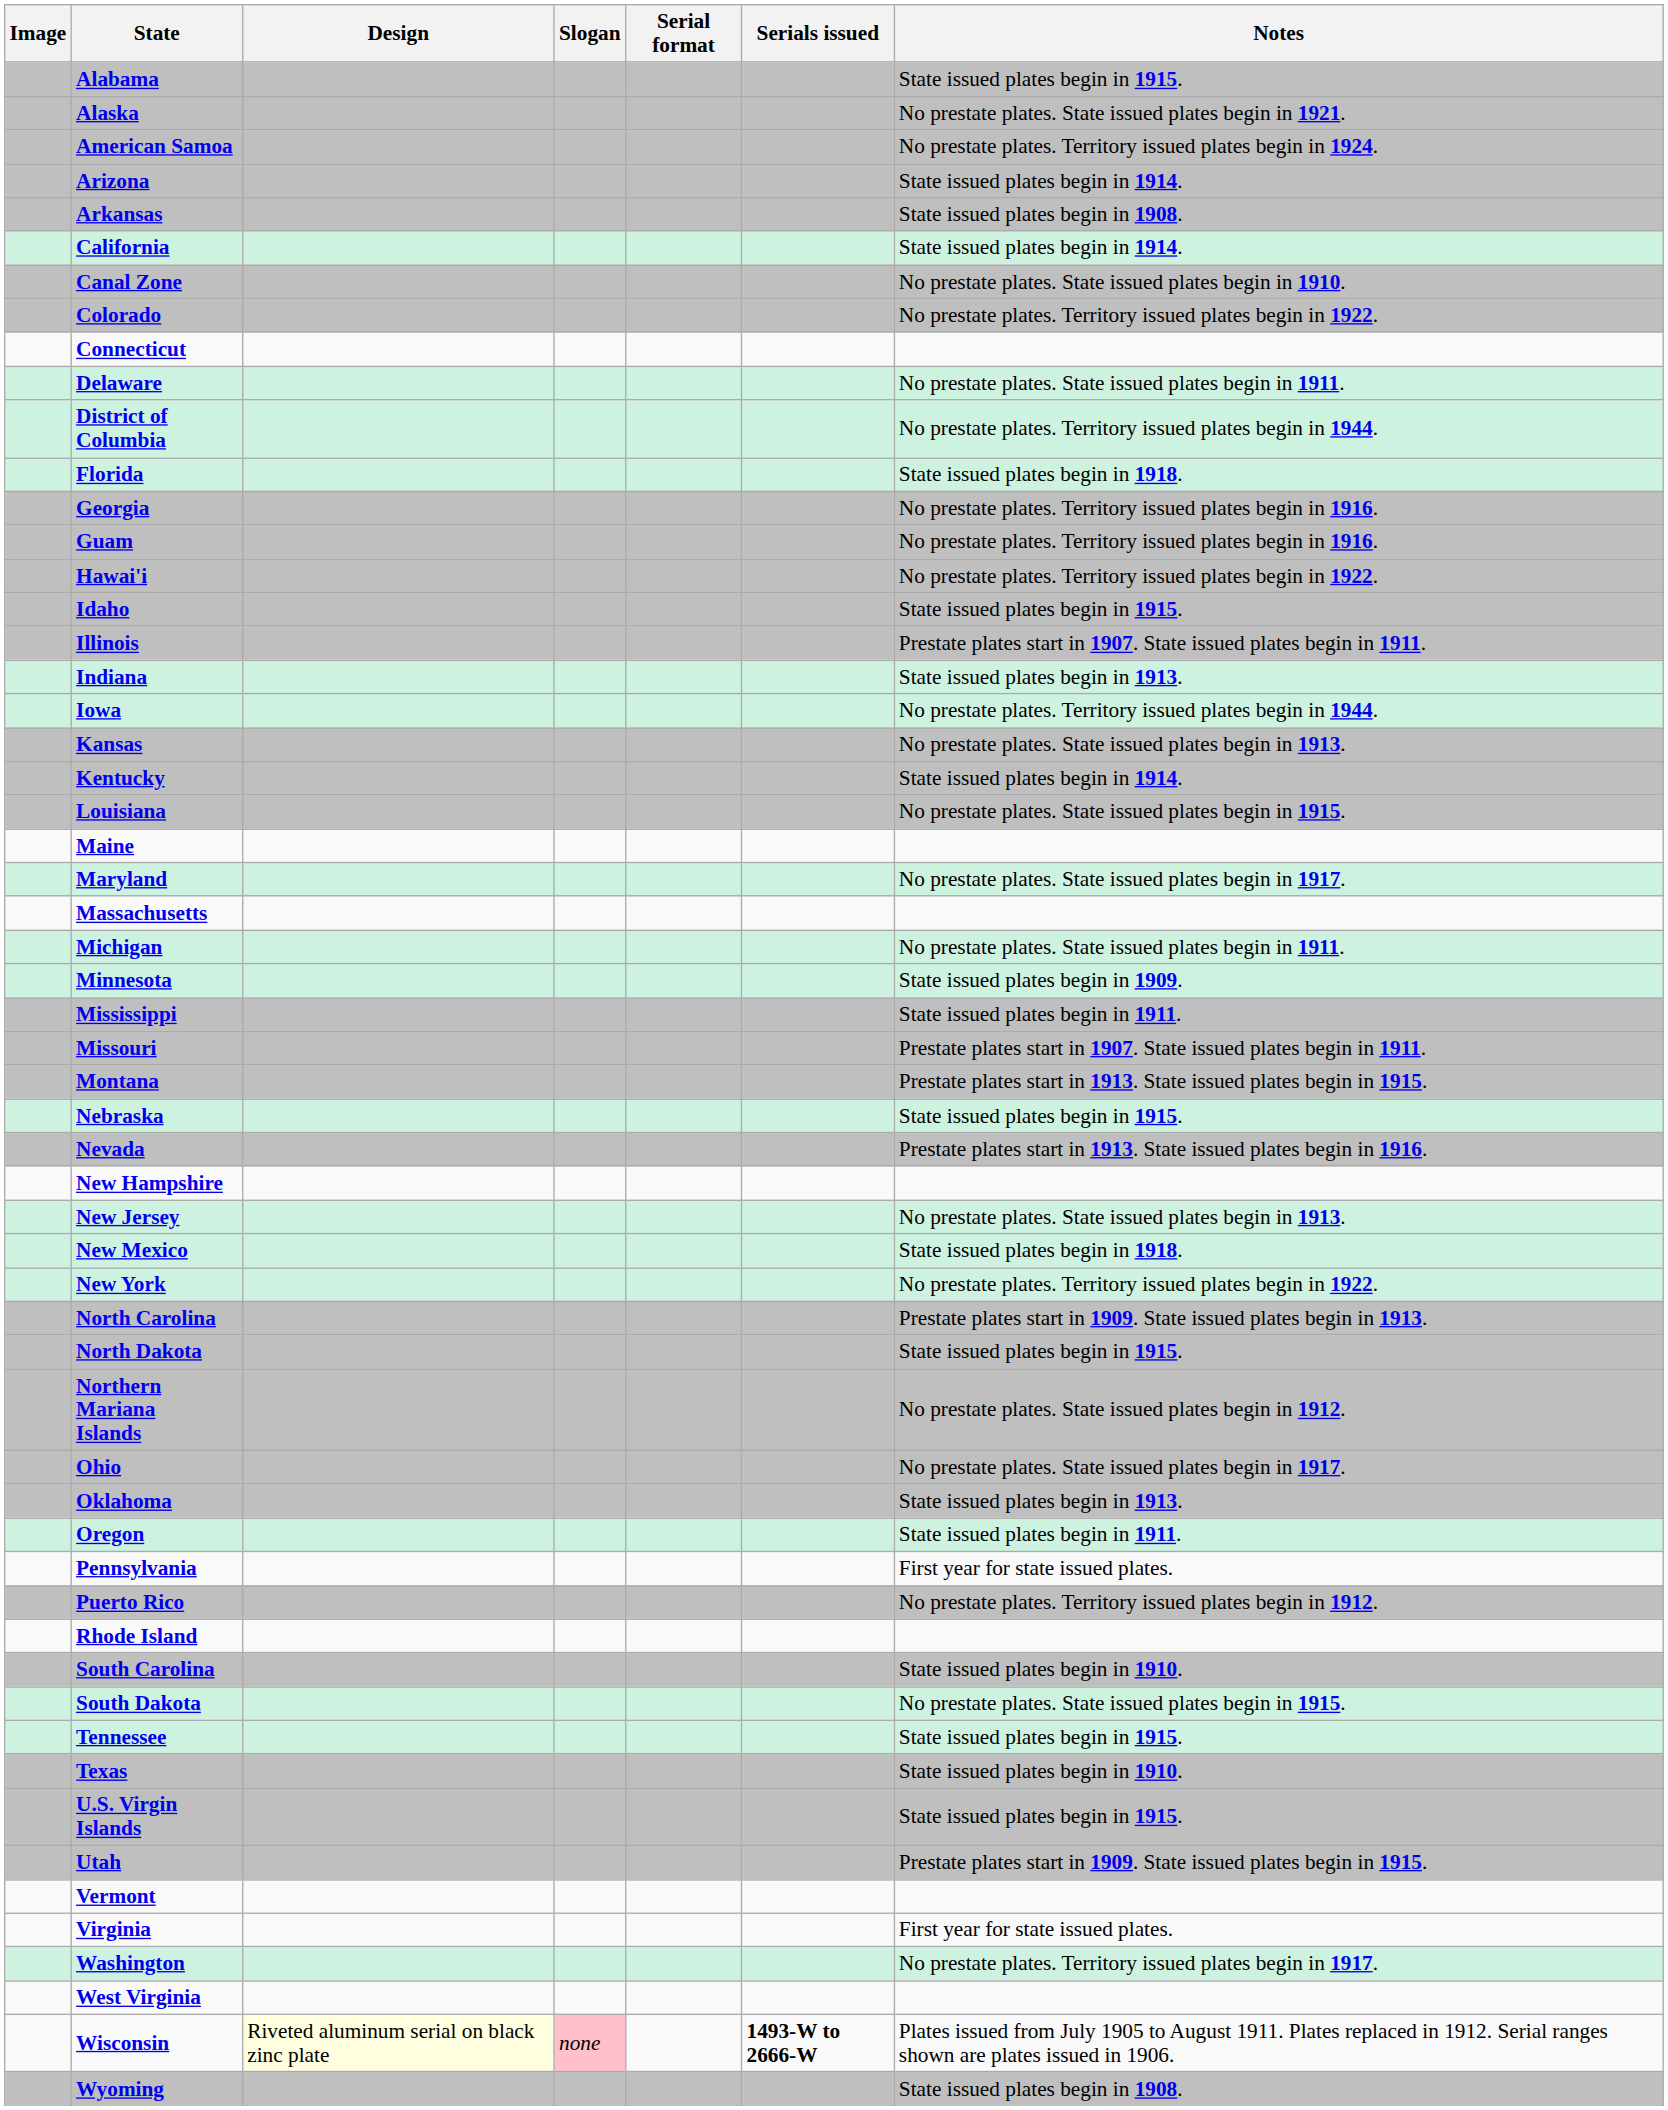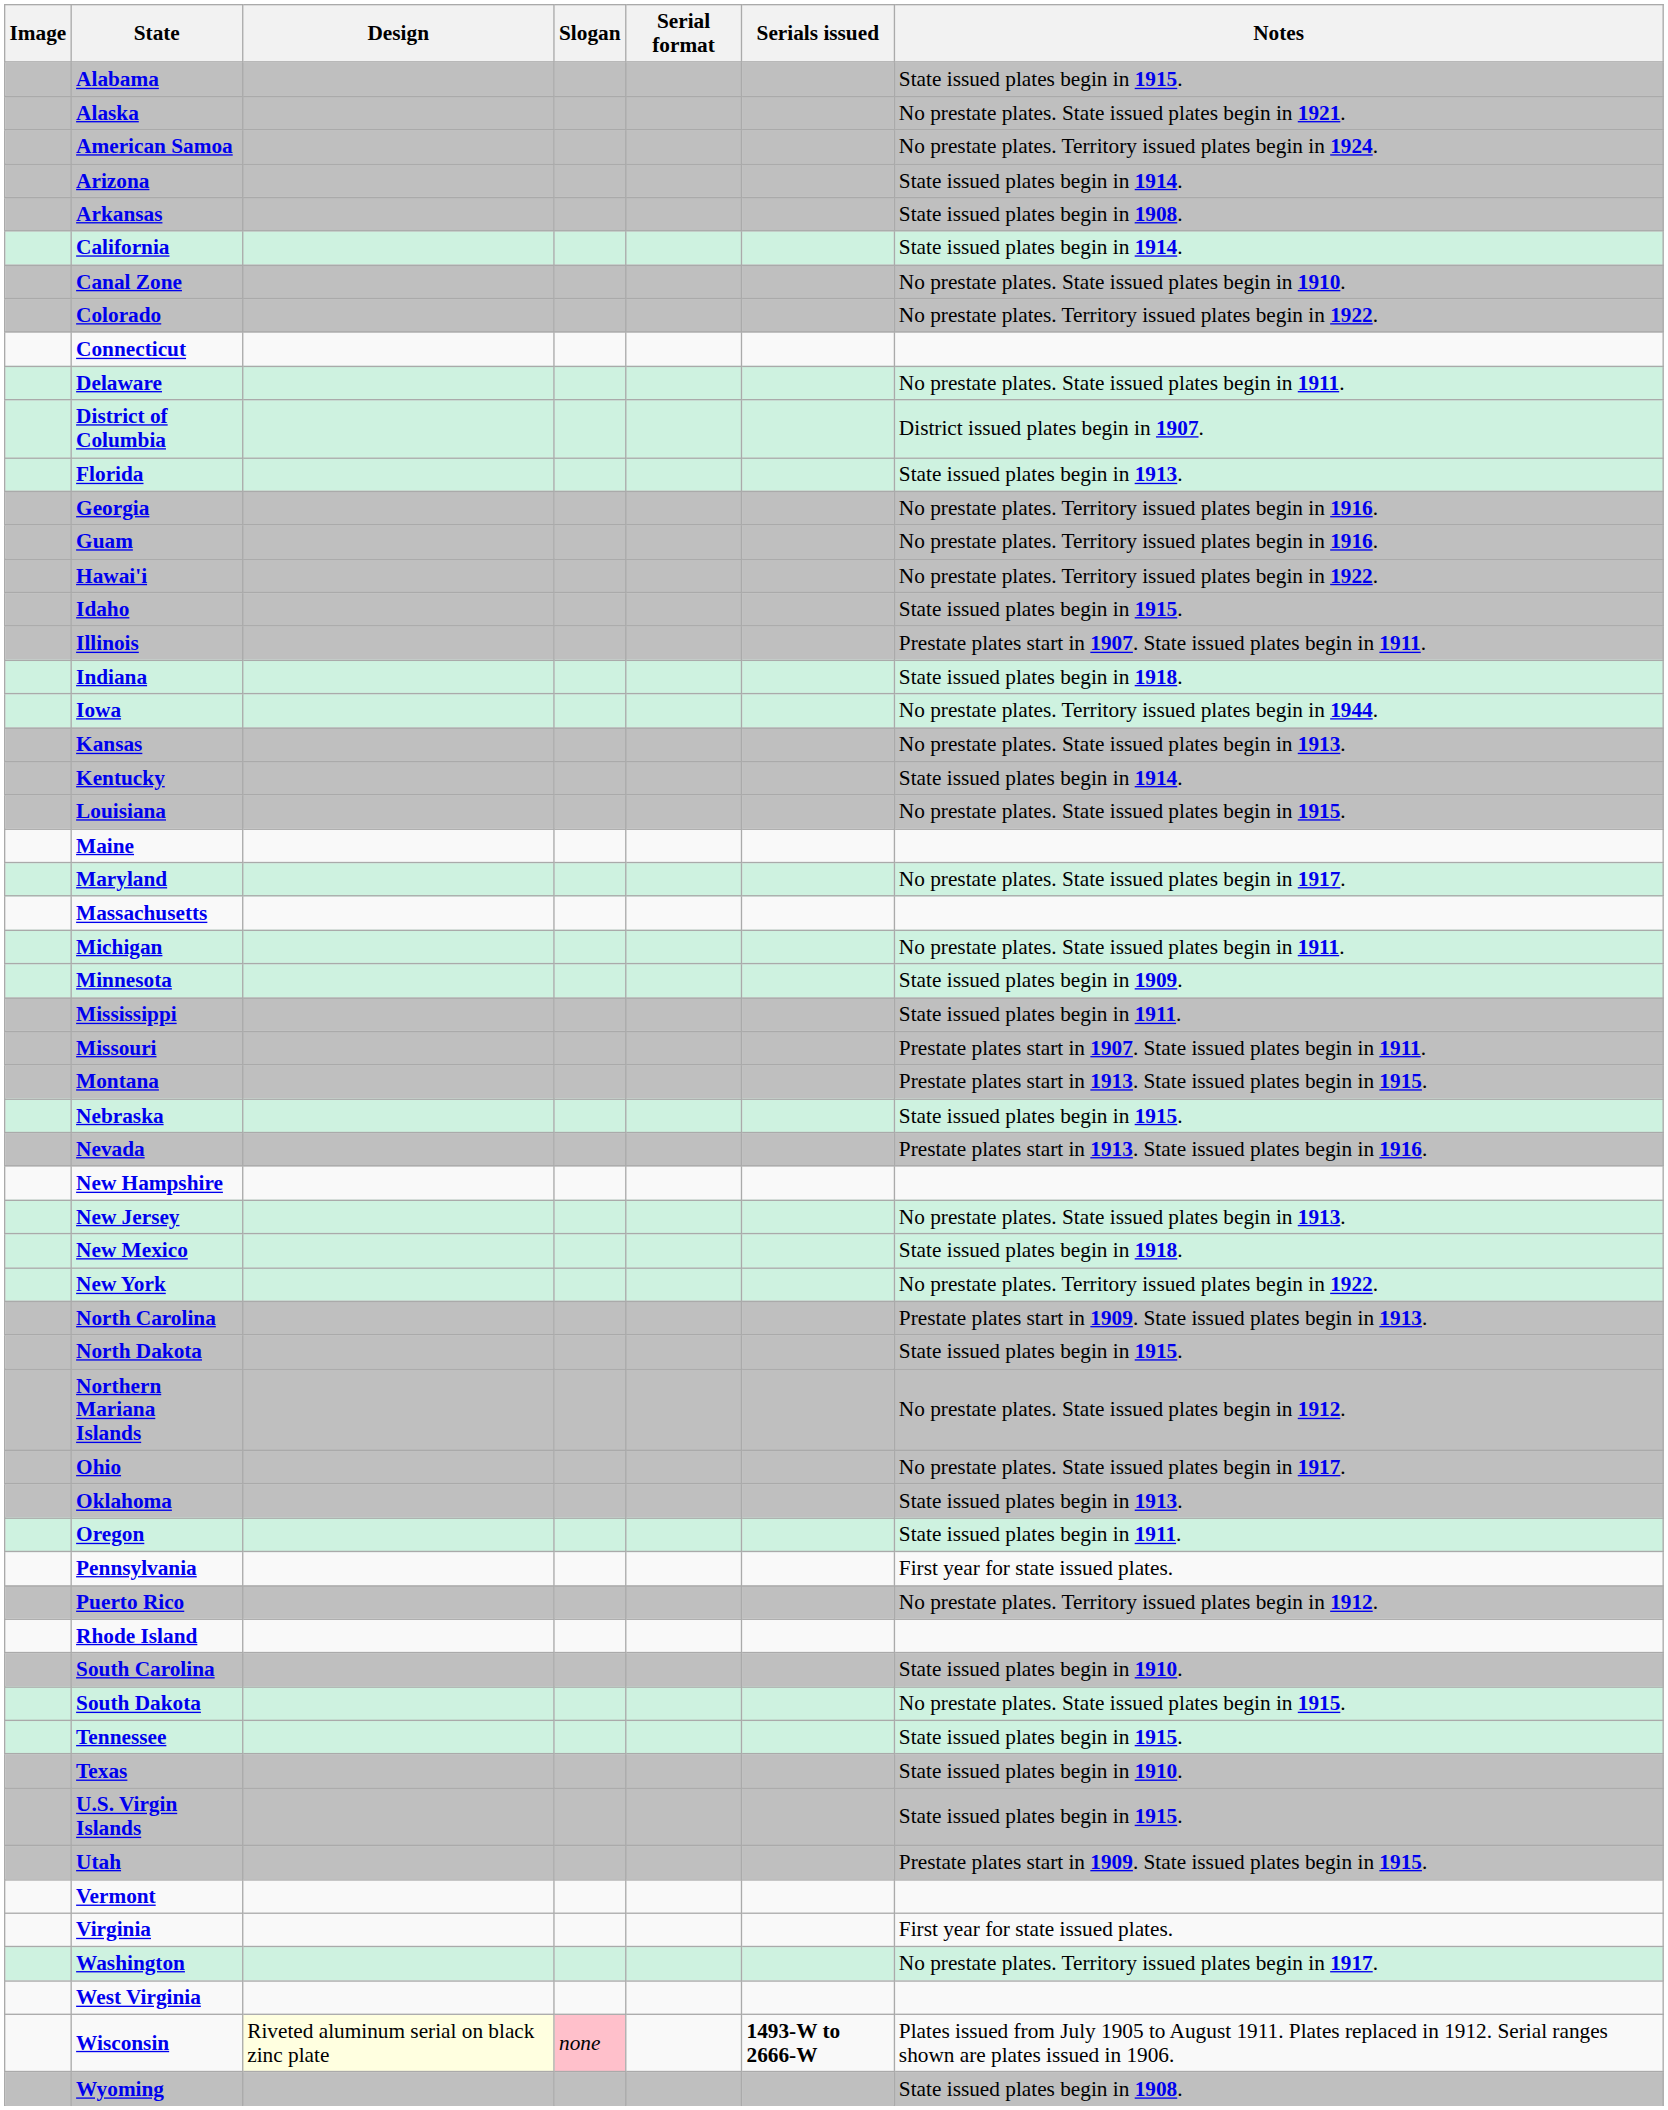(1138, 428) No prestate plates. Territory issued plates begin in 1944. -> (1051, 428) District issued plates begin in 1907.
(1041, 474) State issued plates begin in 1918. -> (1041, 474) State issued plates begin in 1913.
(1041, 676) State issued plates begin in 1913. -> (1041, 676) State issued plates begin in 1918.
